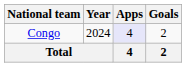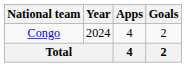(130, 33) lavender background -> (130, 33) no background
